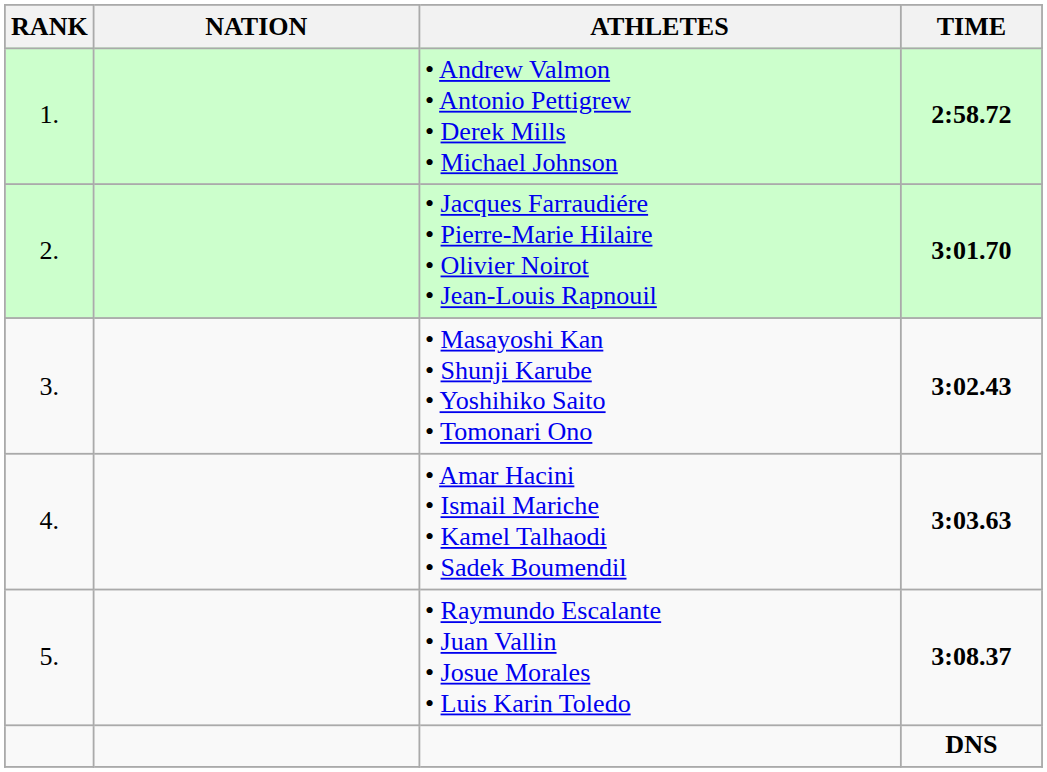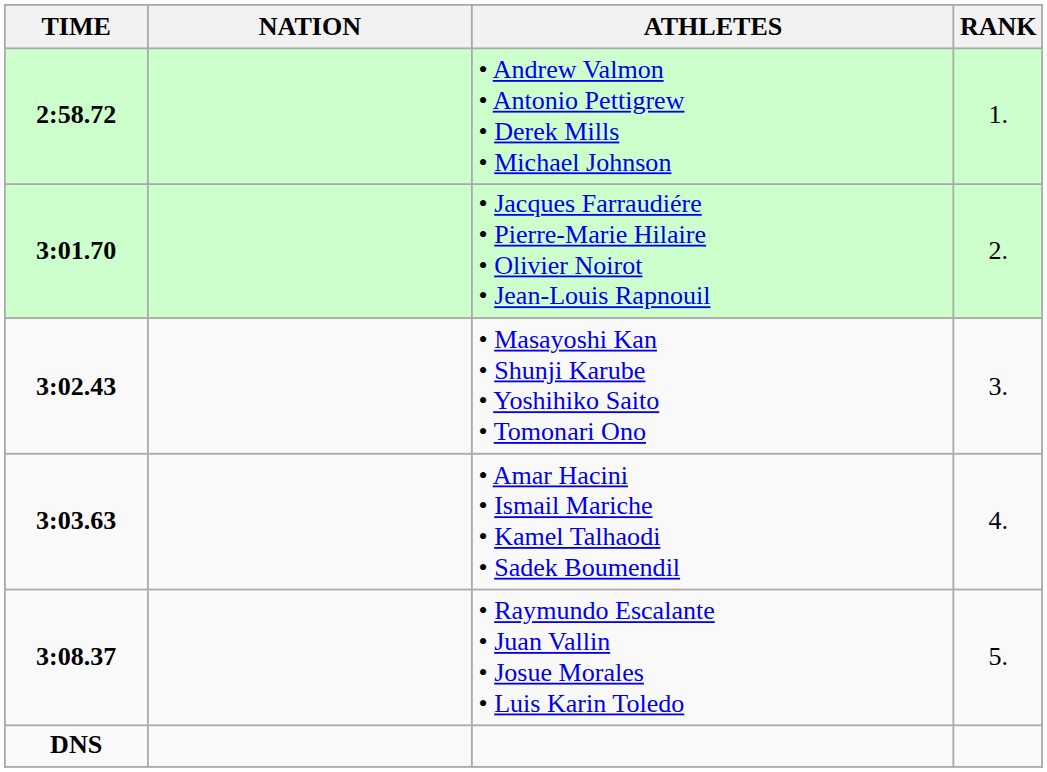columns swapped: (49, 26) <-> (971, 26)
